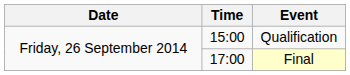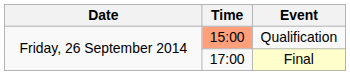(227, 37) no background -> (227, 37) lightsalmon background
